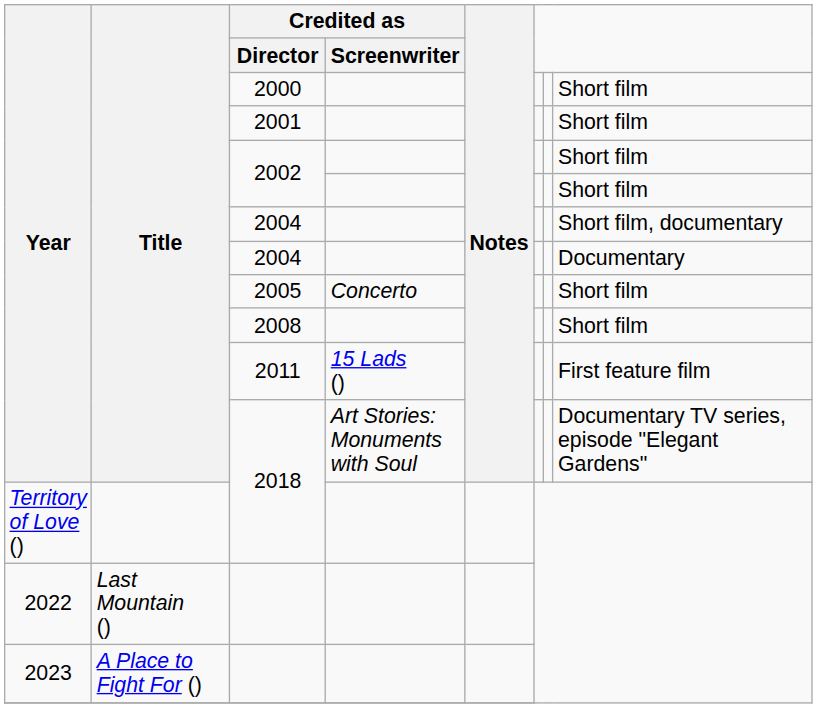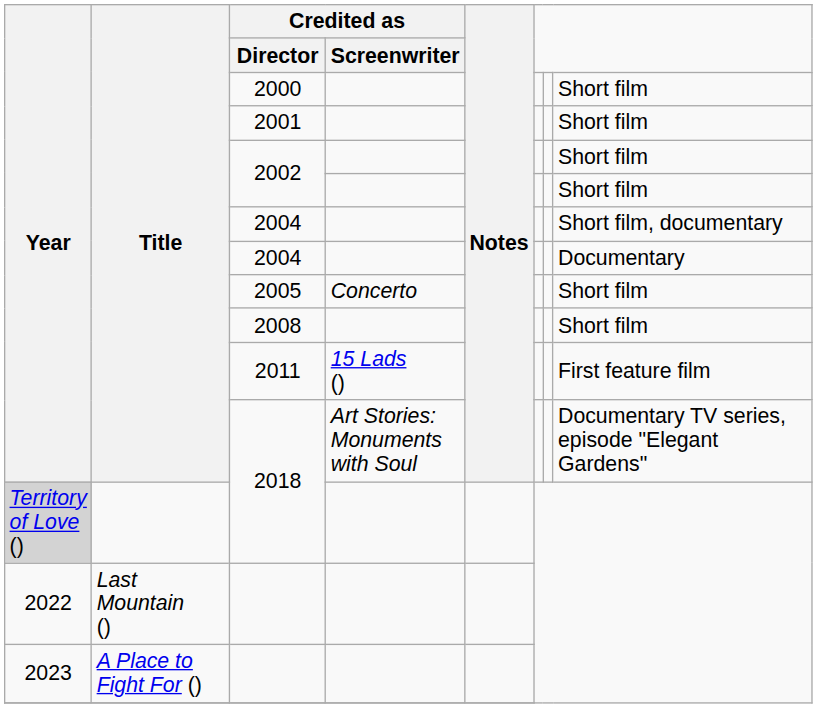(48, 522) no background -> (48, 522) lightgrey background
